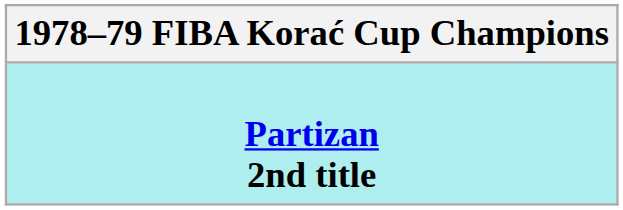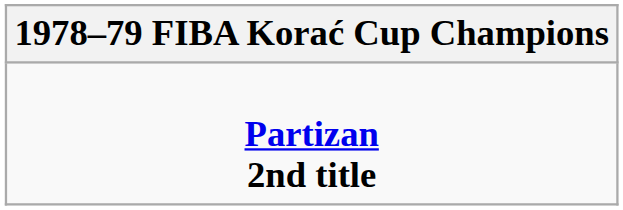(312, 153) paleturquoise background -> (312, 153) no background
